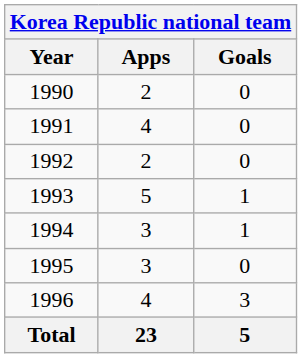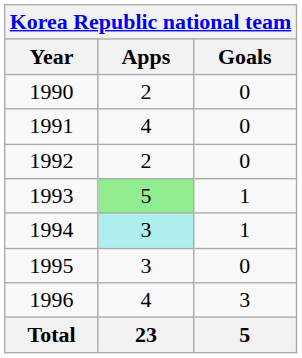(146, 195) no background -> (146, 195) lightgreen background
(146, 230) no background -> (146, 230) paleturquoise background
